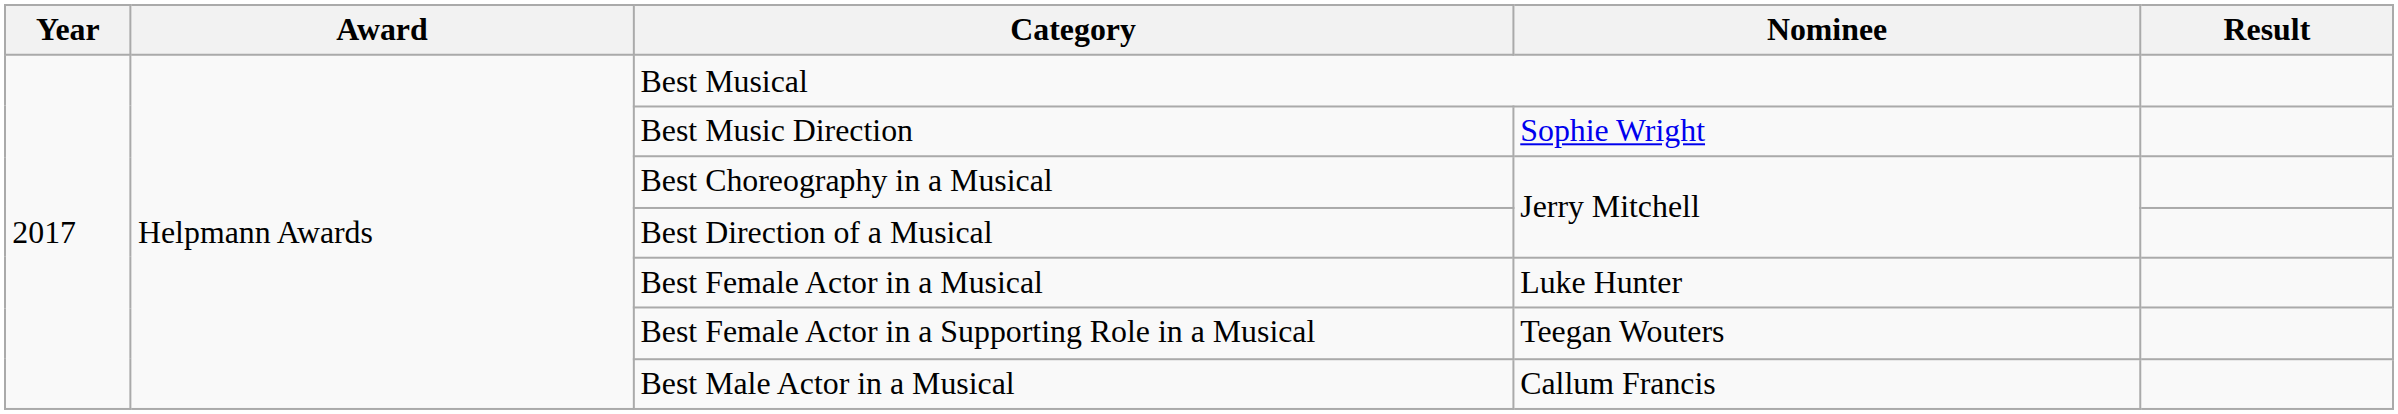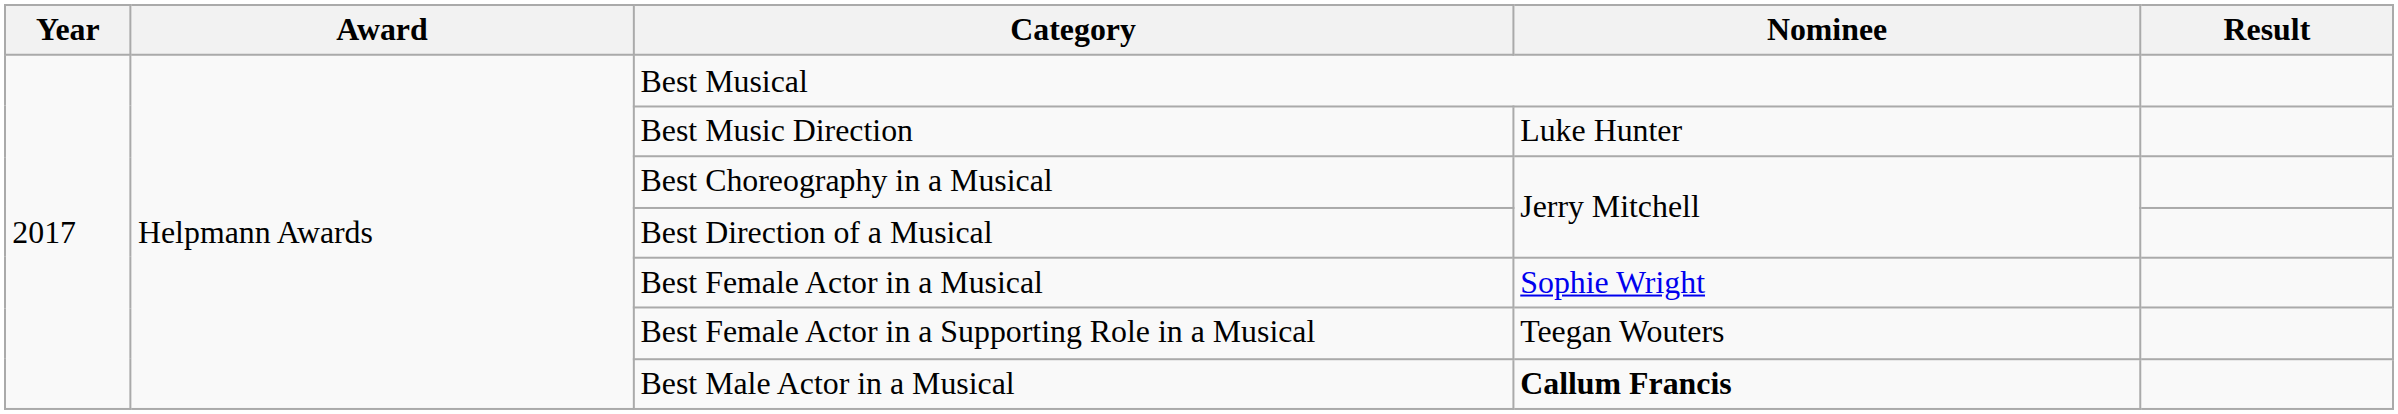(1613, 130) Sophie Wright -> (1601, 130) Luke Hunter
(1601, 282) Luke Hunter -> (1613, 282) Sophie Wright
(1618, 383) normal -> (1626, 383) bold
